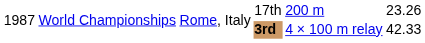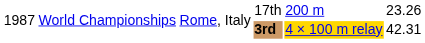(334, 29) no background -> (334, 29) gold background
(404, 29) 42.33 -> (404, 29) 42.31
